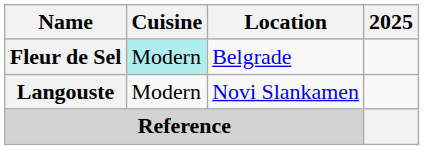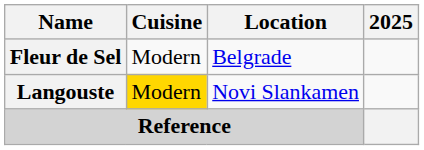(166, 56) paleturquoise background -> (166, 56) no background
(166, 91) no background -> (166, 91) gold background
